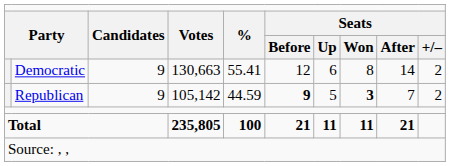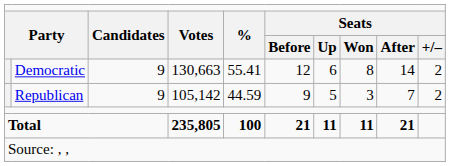(307, 94) bold -> (307, 94) normal
(370, 94) bold -> (370, 94) normal
